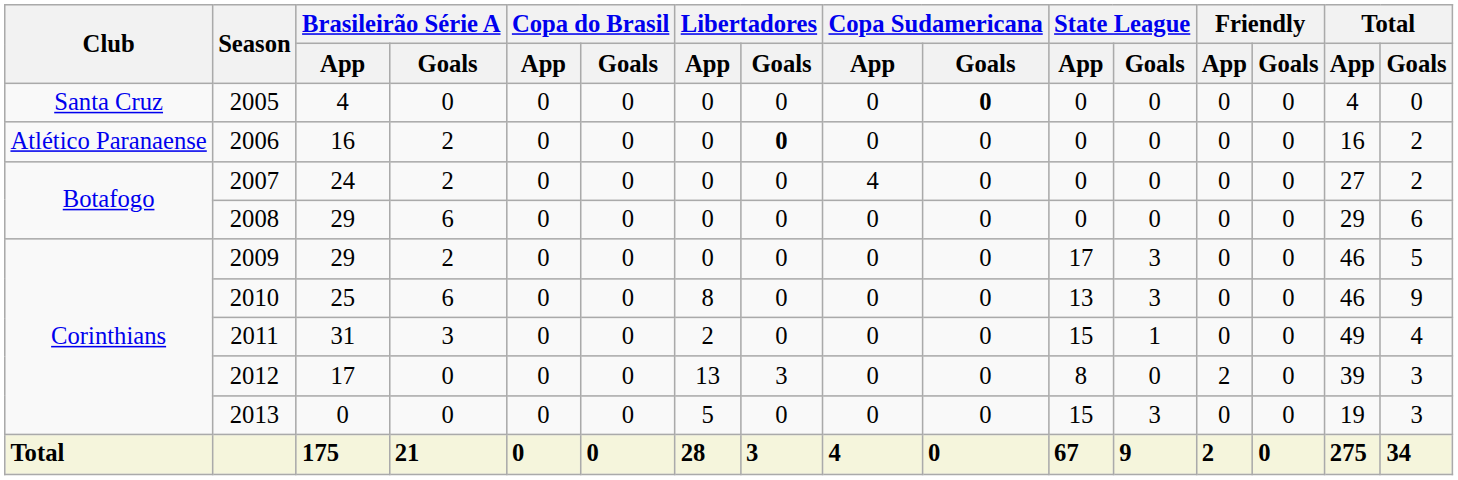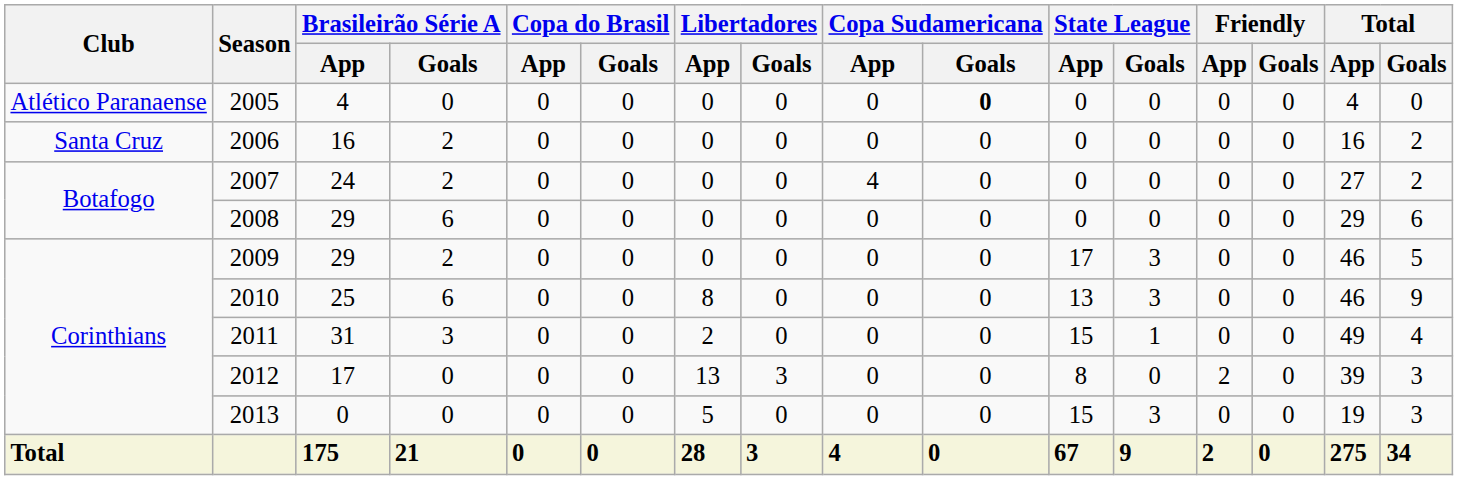(109, 102) Santa Cruz -> (109, 102) Atlético Paranaense
(109, 141) Atlético Paranaense -> (109, 141) Santa Cruz
(782, 141) bold -> (782, 141) normal
